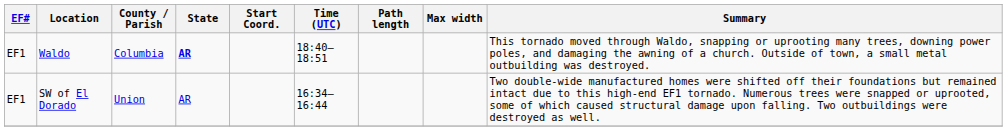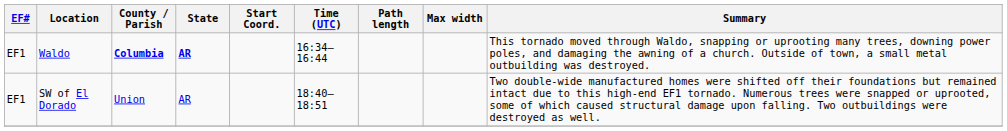(139, 53) normal -> (139, 53) bold
(315, 53) 18:40–18:51 -> (315, 53) 16:34–16:44
(315, 100) 16:34–16:44 -> (315, 100) 18:40–18:51
